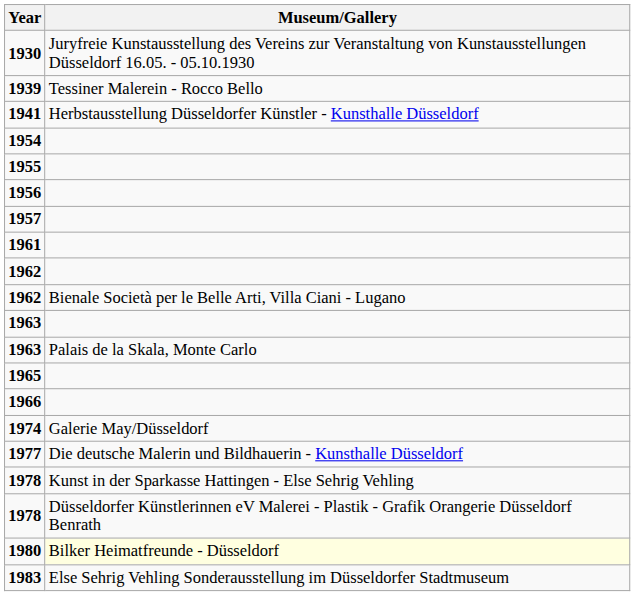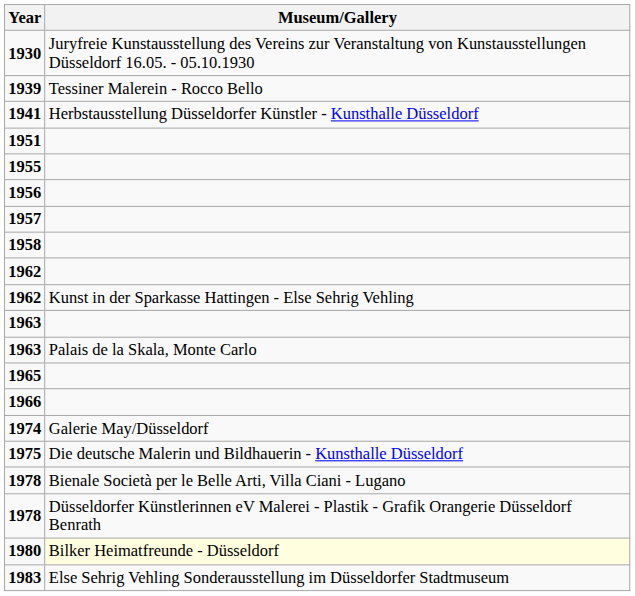(25, 140) 1954 -> (25, 140) 1951
(25, 245) 1961 -> (25, 245) 1958
(227, 297) Bienale Società per le Belle Arti, Villa Ciani - Lugano -> (231, 297) Kunst in der Sparkasse Hattingen - Else Sehrig Vehling
(25, 454) 1977 -> (25, 454) 1975
(231, 480) Kunst in der Sparkasse Hattingen - Else Sehrig Vehling -> (227, 480) Bienale Società per le Belle Arti, Villa Ciani - Lugano
